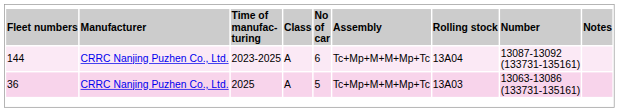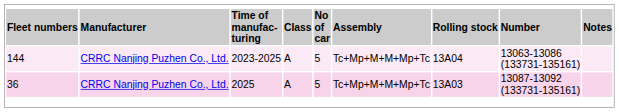(317, 59) 6 -> (317, 59) 5
(540, 59) 13087-13092 (133731-135161) -> (540, 59) 13063-13086 (133731-135161)
(540, 85) 13063-13086 (133731-135161) -> (540, 85) 13087-13092 (133731-135161)
